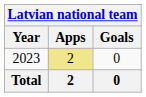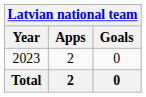(70, 59) khaki background -> (70, 59) no background
